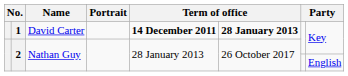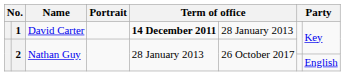(260, 30) bold -> (257, 30) normal
